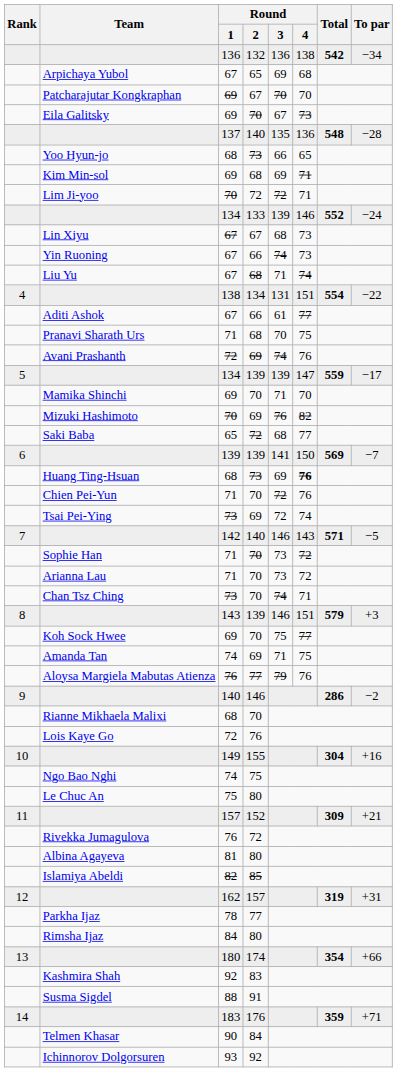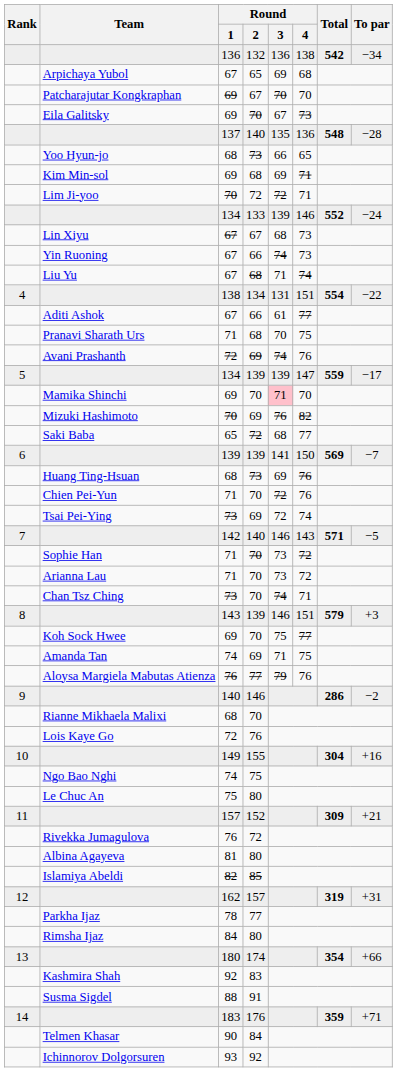(280, 395) no background -> (280, 395) pink background
(305, 475) bold -> (305, 475) normal
